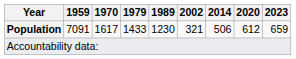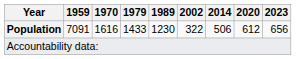(106, 29) 1617 -> (106, 29) 1616
(194, 29) 321 -> (194, 29) 322
(279, 29) 659 -> (279, 29) 656
